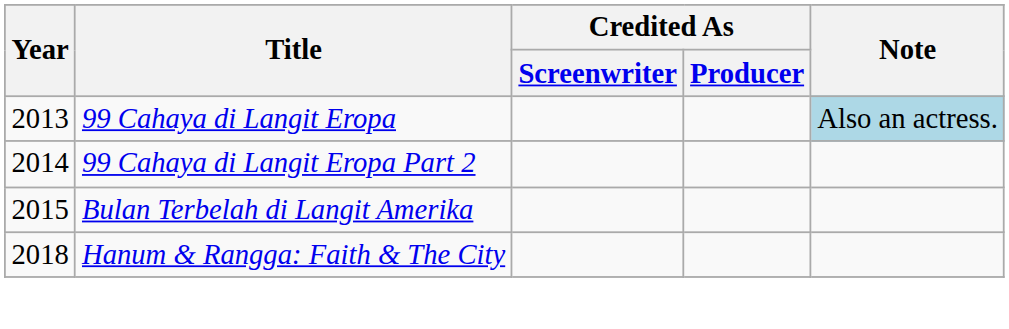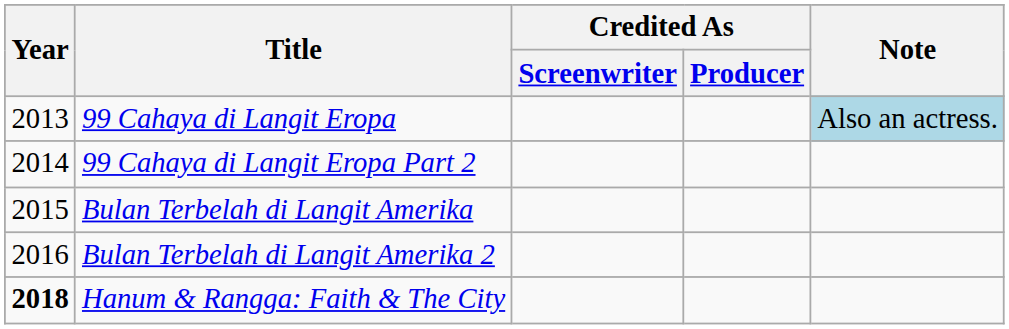+ row: (288, 254)
(40, 254) normal -> (40, 299) bold
